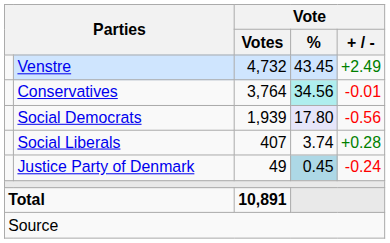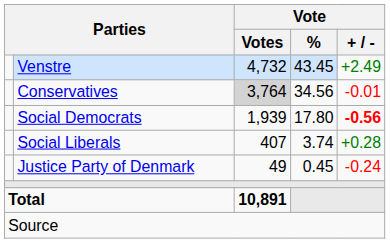(267, 92) no background -> (267, 92) lightgrey background
(314, 92) paleturquoise background -> (314, 92) no background
(314, 117) lavender background -> (314, 117) no background
(363, 117) normal -> (363, 117) bold
(318, 167) lightblue background -> (318, 167) no background
